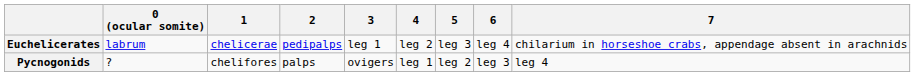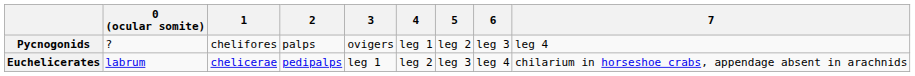rows swapped: (54, 44) <-> (54, 62)
